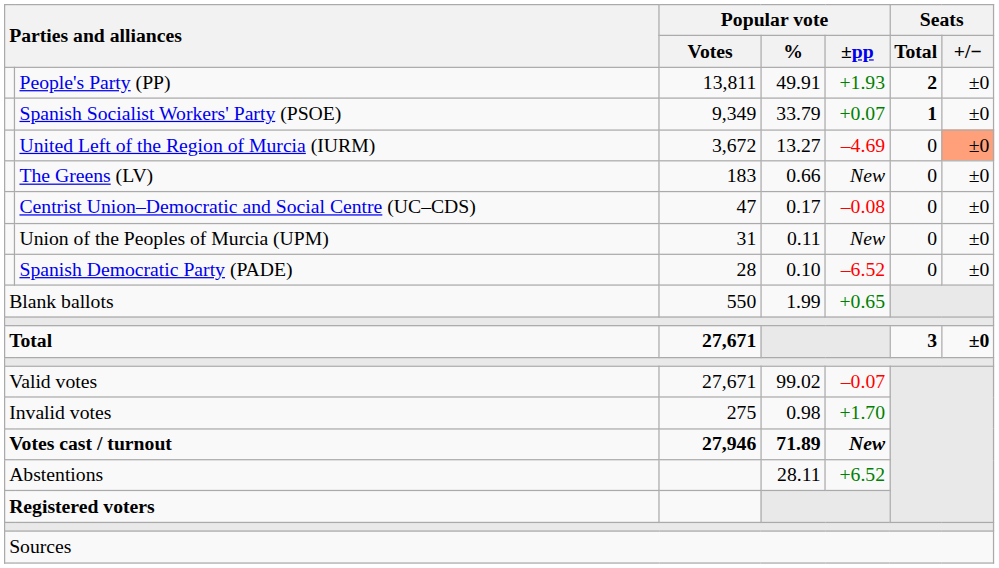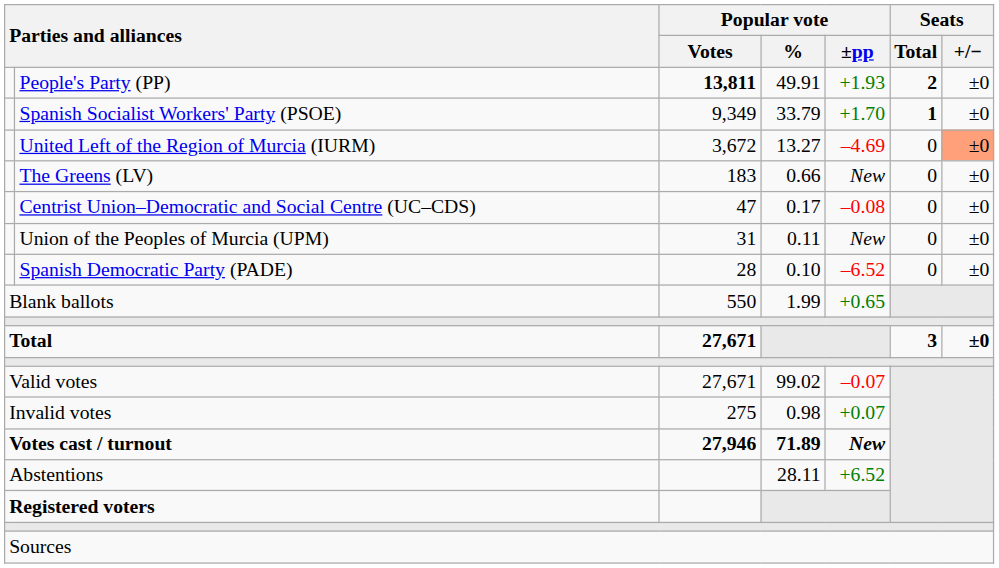(730, 82) normal -> (730, 82) bold
(862, 113) +0.07 -> (862, 113) +1.70
(862, 412) +1.70 -> (862, 412) +0.07
